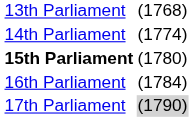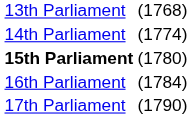(163, 105) lightgrey background -> (163, 105) no background
